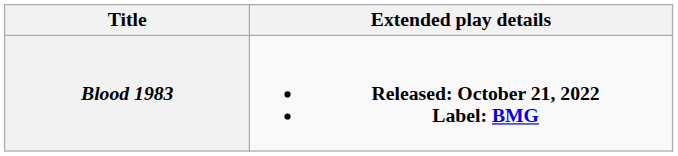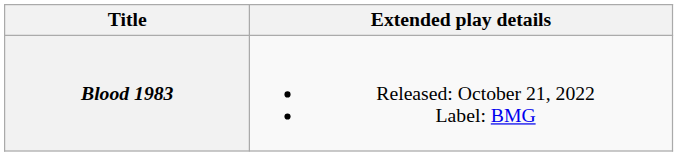(461, 104) bold -> (461, 104) normal
